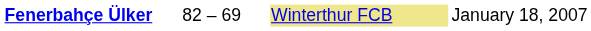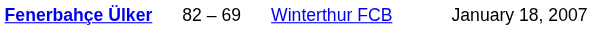(332, 15) khaki background -> (332, 15) no background
